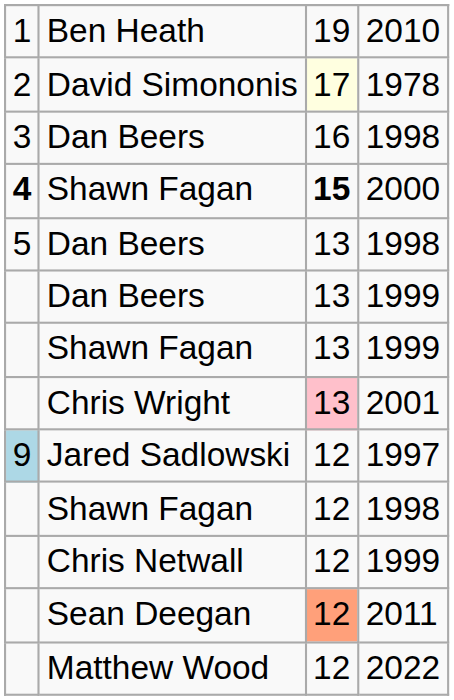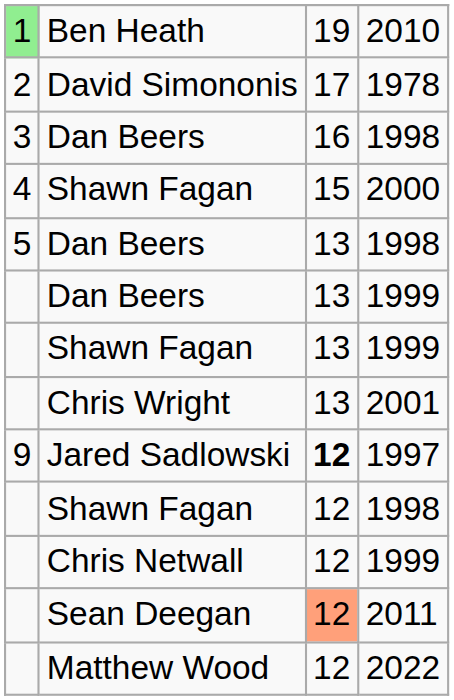(22, 31) no background -> (22, 31) lightgreen background
(332, 84) lightyellow background -> (332, 84) no background
(22, 190) bold -> (22, 190) normal
(332, 190) bold -> (332, 190) normal
(332, 402) pink background -> (332, 402) no background
(22, 455) lightblue background -> (22, 455) no background
(332, 455) normal -> (332, 455) bold
